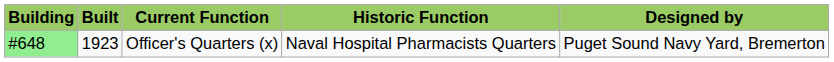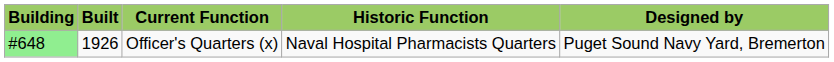(100, 43) 1923 -> (100, 43) 1926
